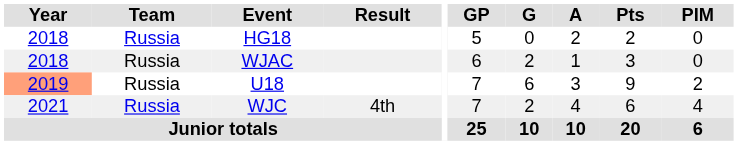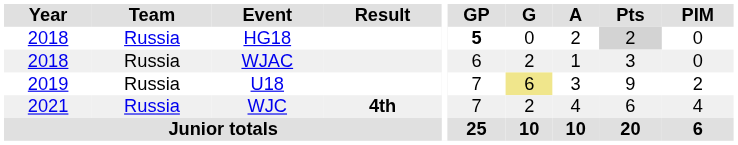(476, 38) normal -> (476, 38) bold
(630, 38) no background -> (630, 38) lightgrey background
(48, 83) lightsalmon background -> (48, 83) no background
(529, 83) no background -> (529, 83) khaki background
(383, 106) normal -> (383, 106) bold
